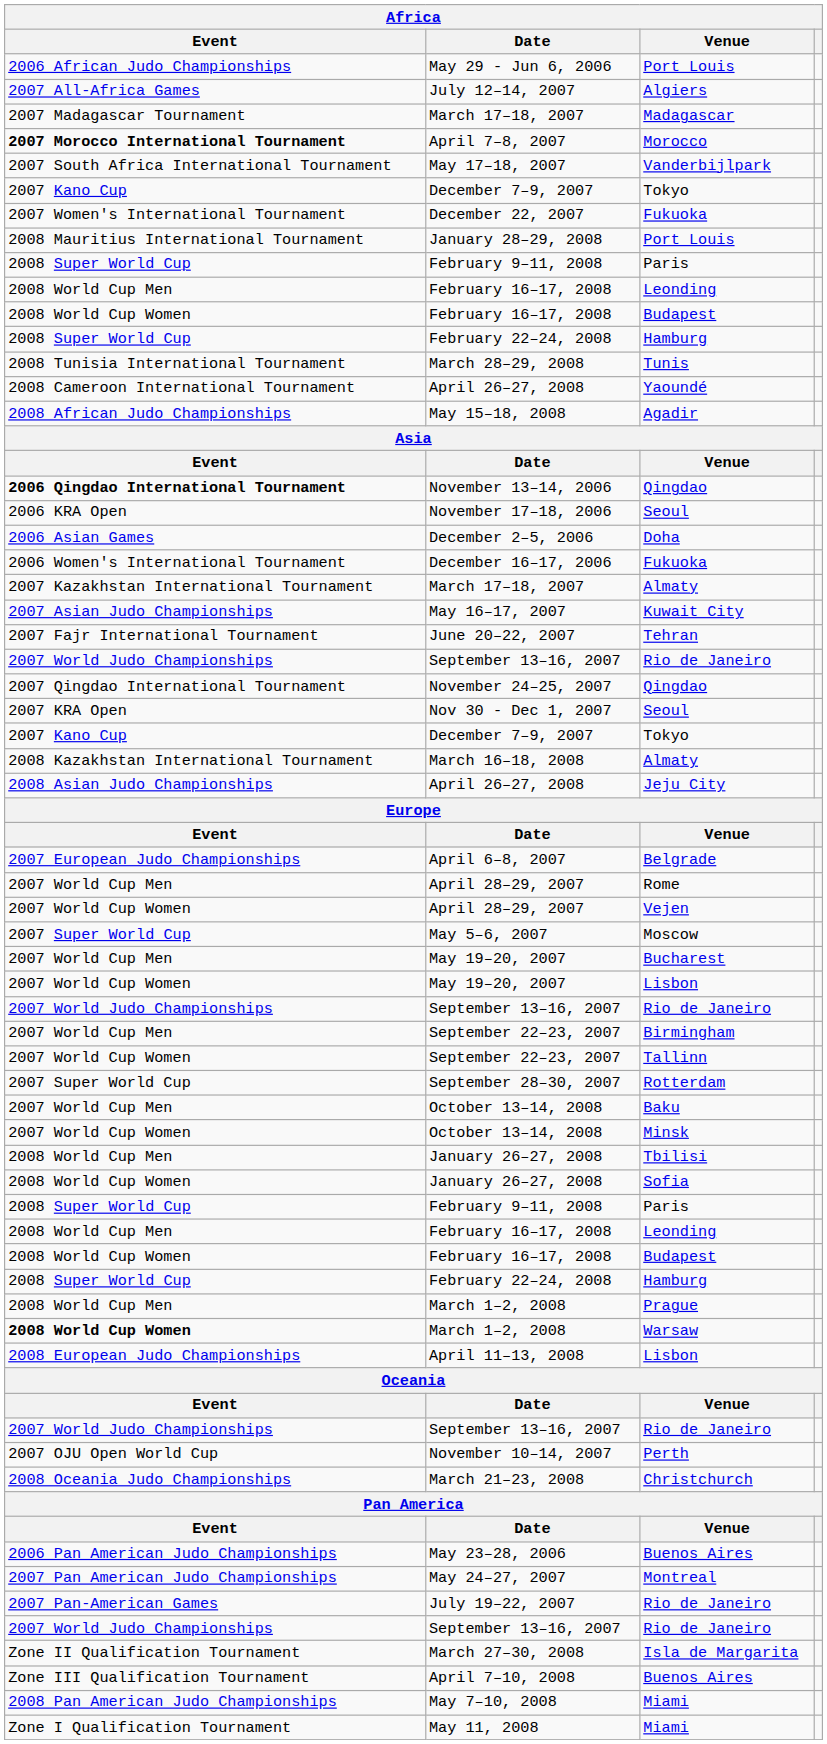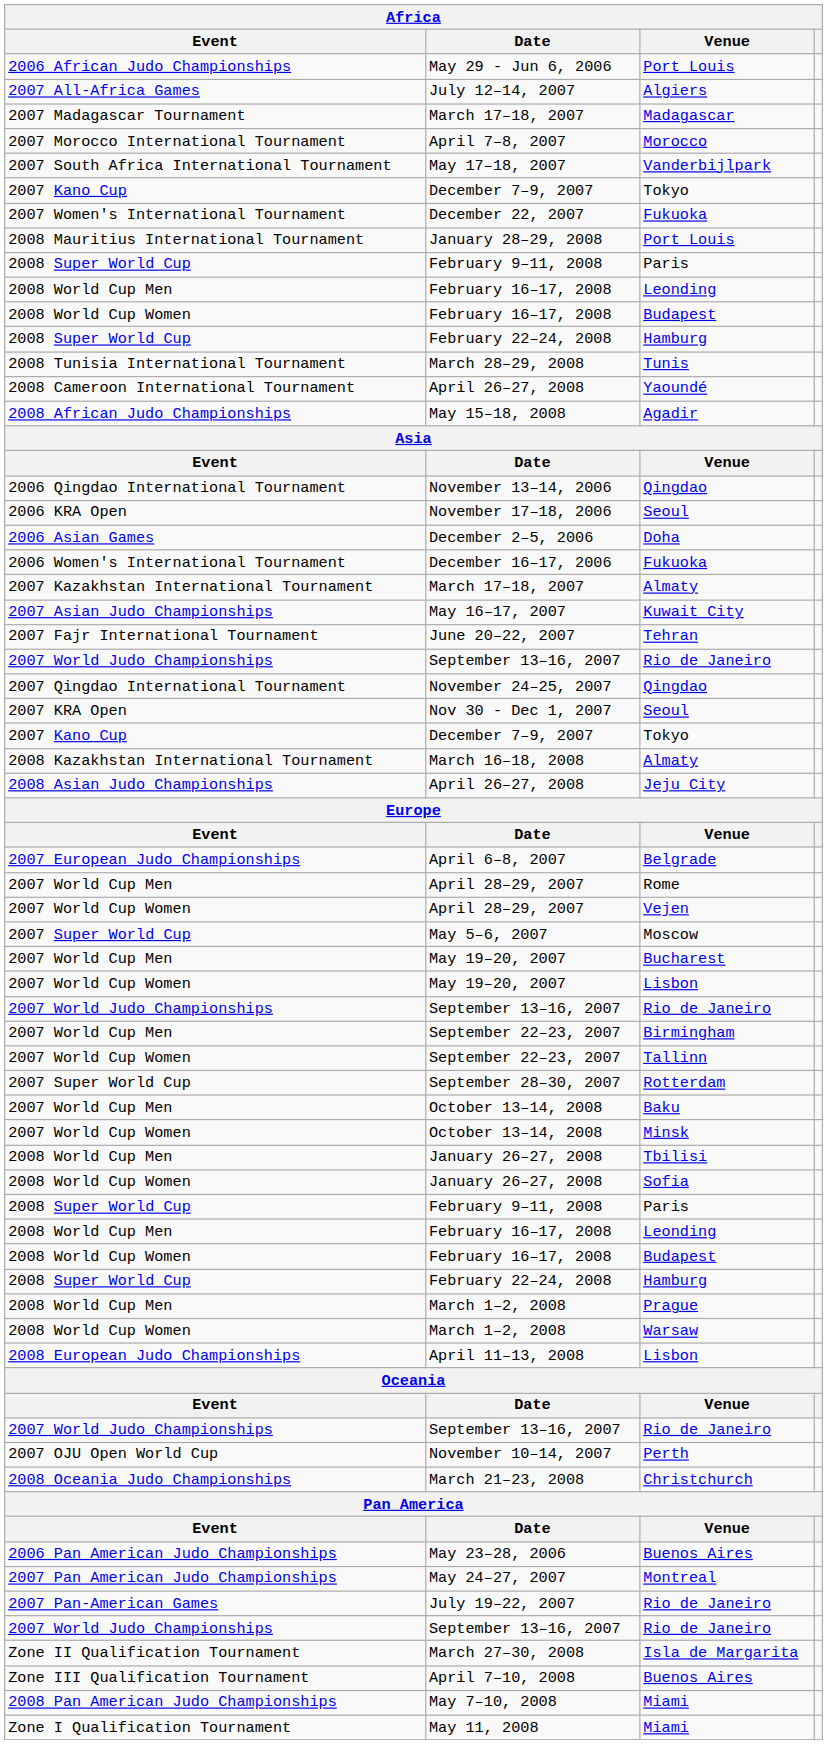(177, 141) bold -> (177, 141) normal
(177, 488) bold -> (177, 488) normal
(99, 1331) bold -> (99, 1331) normal
